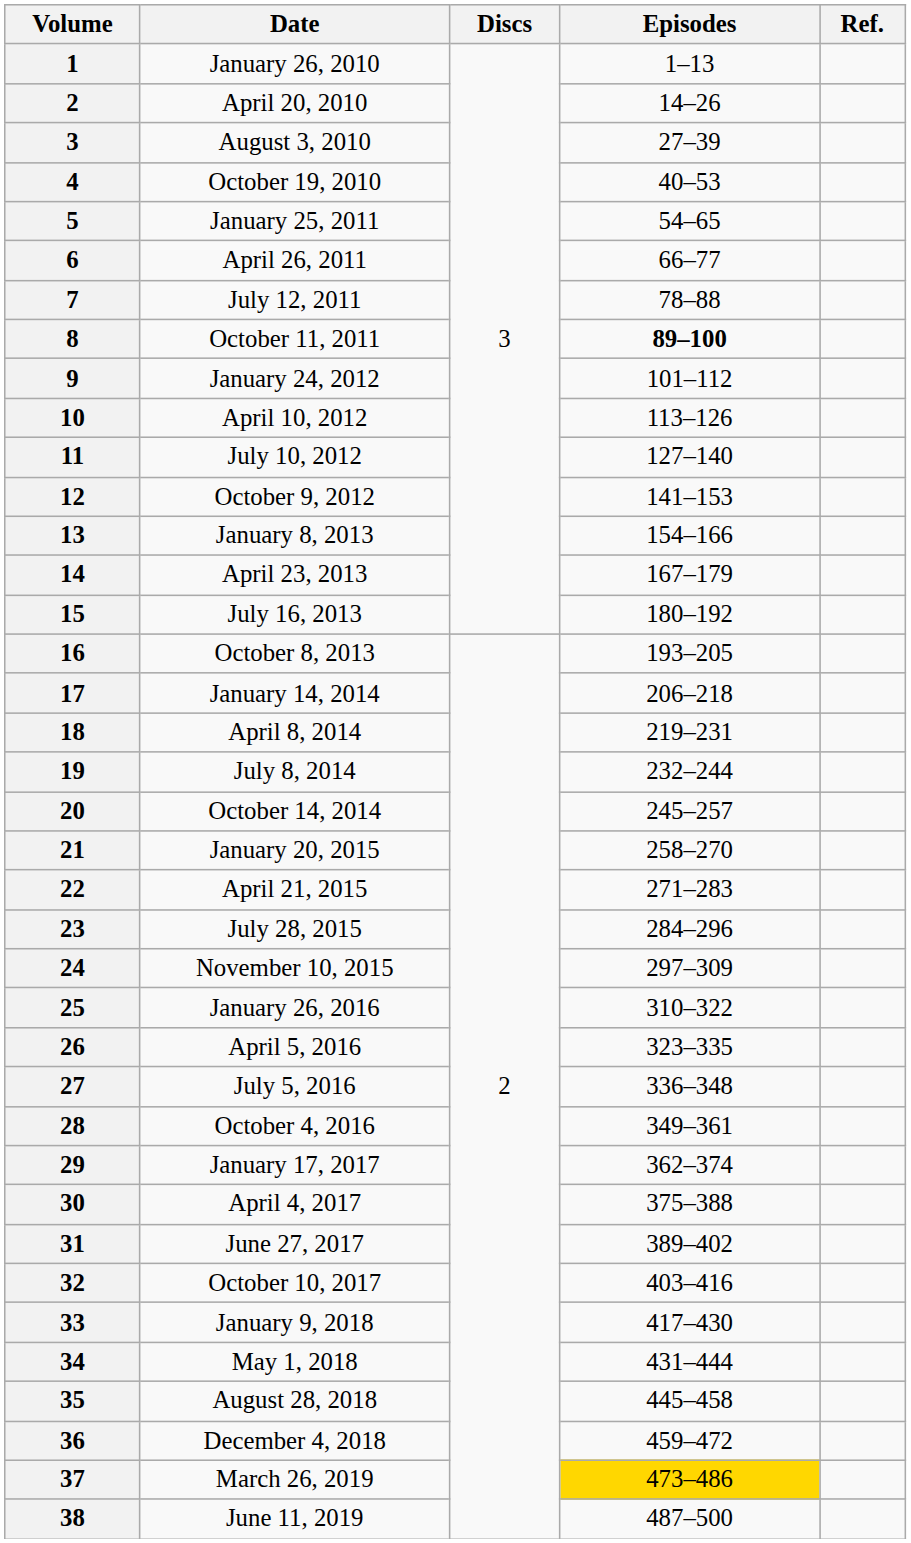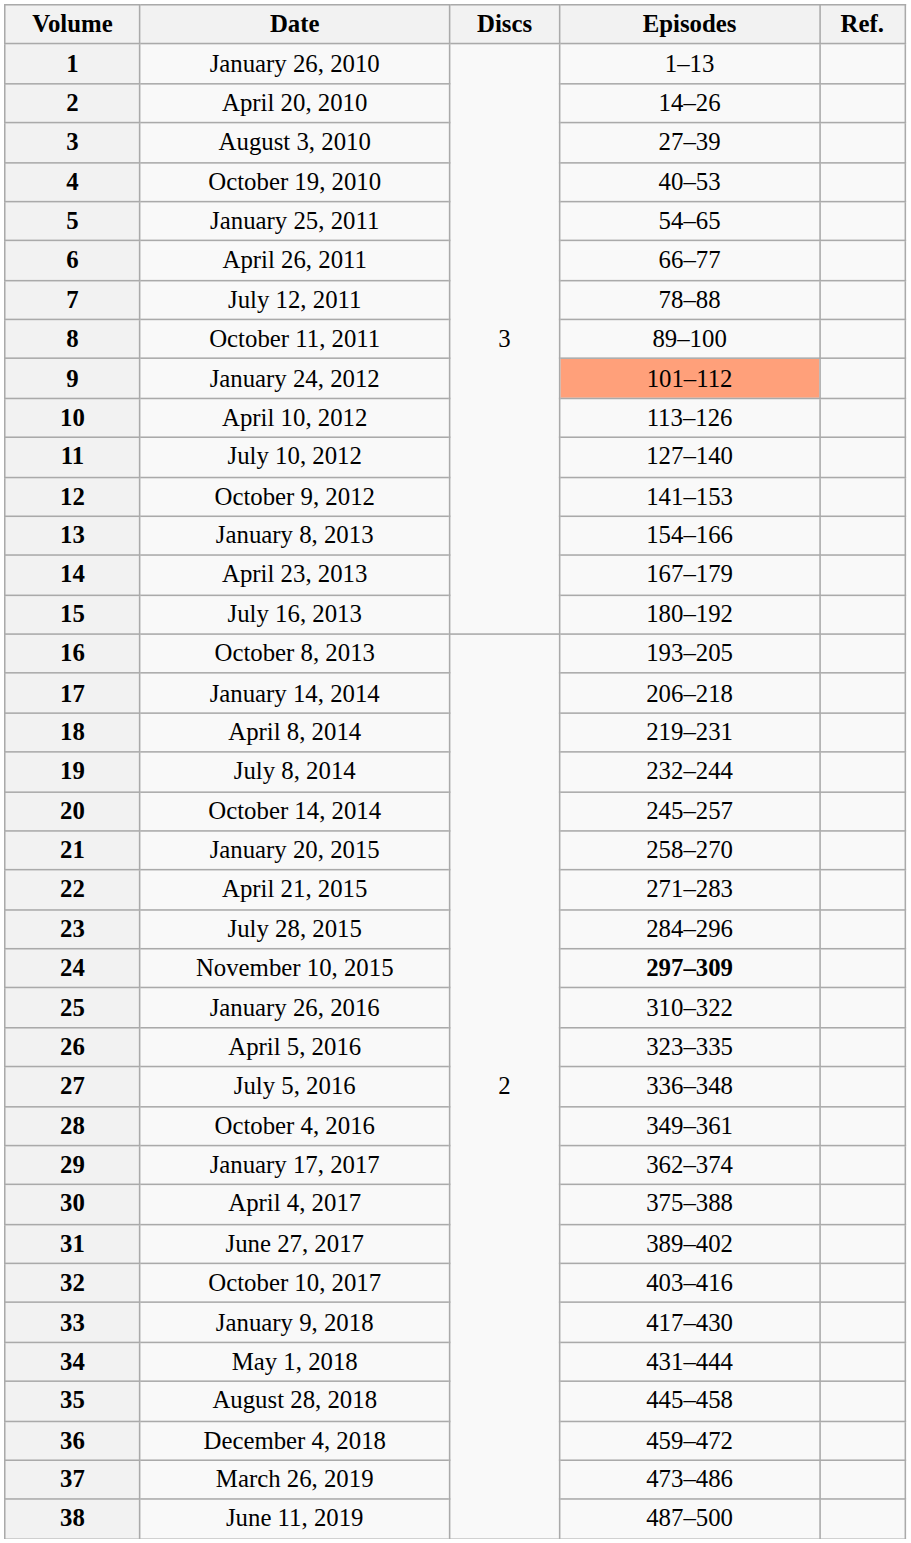(690, 338) bold -> (690, 338) normal
(690, 378) no background -> (690, 378) lightsalmon background
(690, 968) normal -> (690, 968) bold
(690, 1479) gold background -> (690, 1479) no background
